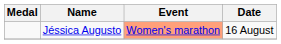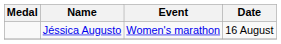(173, 30) lightsalmon background -> (173, 30) no background
